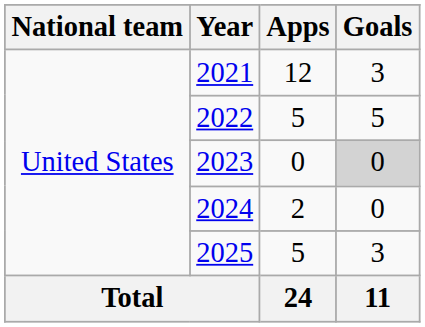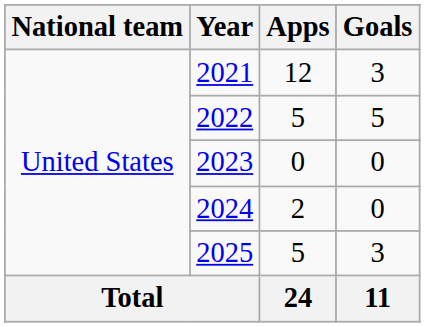(378, 162) lightgrey background -> (378, 162) no background
